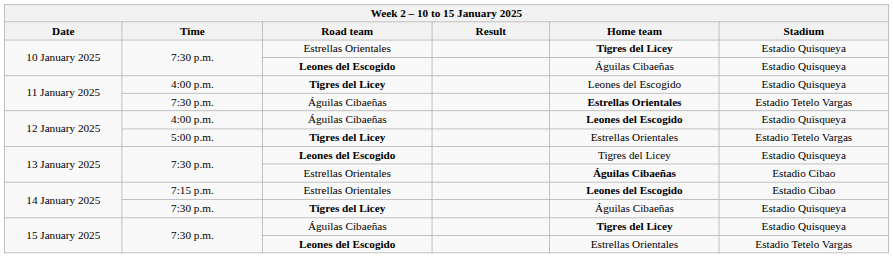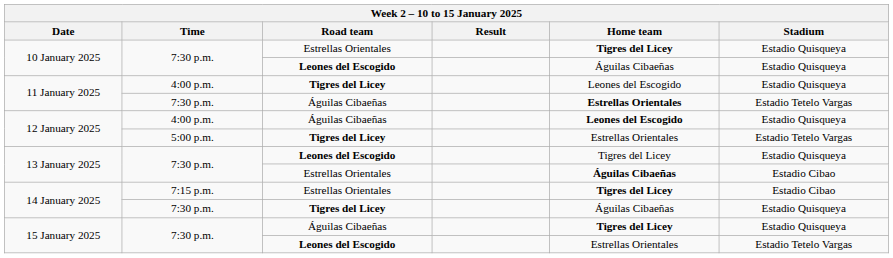(634, 191) Leones del Escogido -> (634, 191) Tigres del Licey
